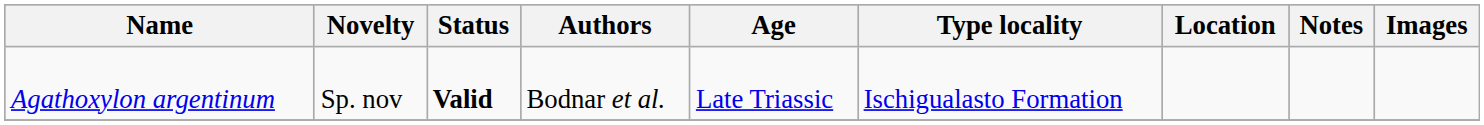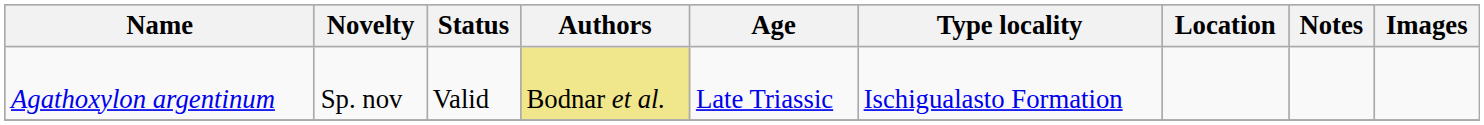(463, 98) bold -> (461, 98) normal
(596, 98) no background -> (596, 98) khaki background
